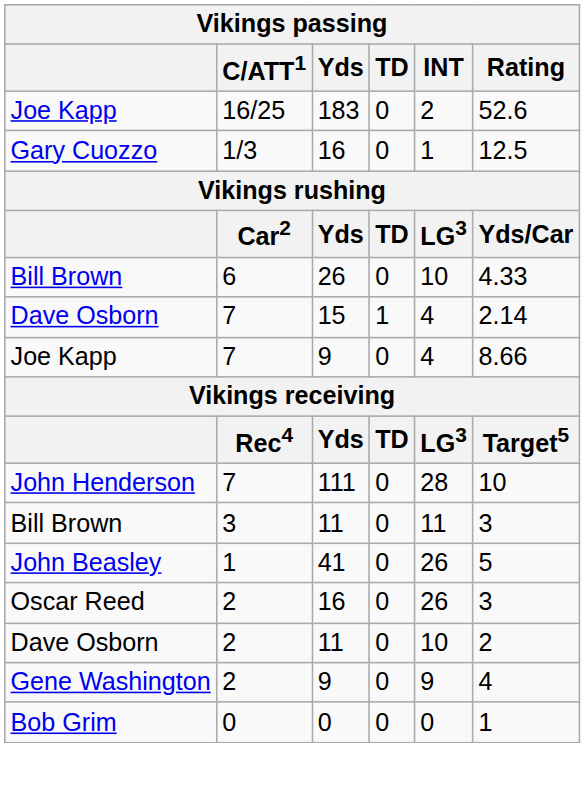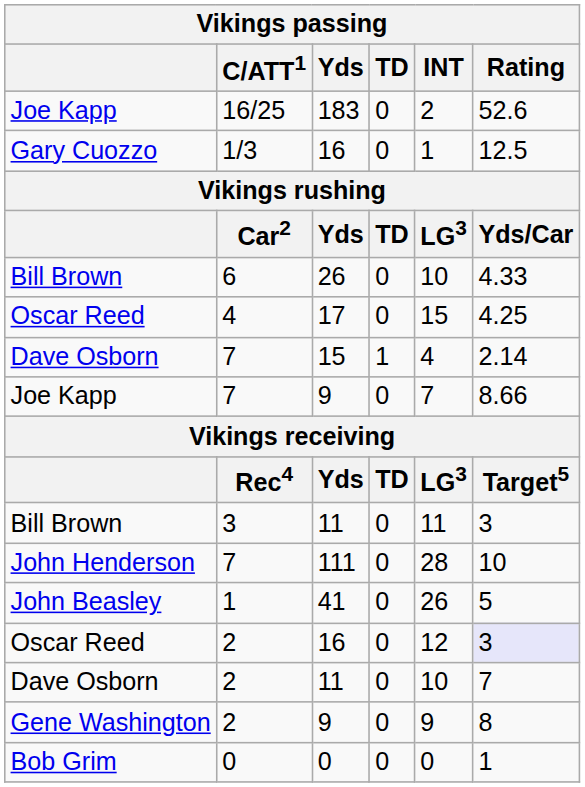+ row: (78, 316)
(427, 356) 4 -> (427, 396) 7
rows swapped: (103, 483) <-> (66, 522)
(434, 602) 26 -> (434, 642) 12
(485, 602) no background -> (485, 642) lavender background
(485, 642) 2 -> (485, 682) 7
(485, 682) 4 -> (485, 722) 8
